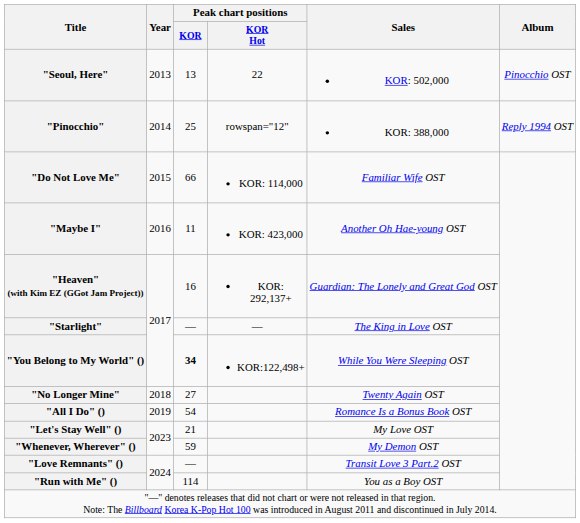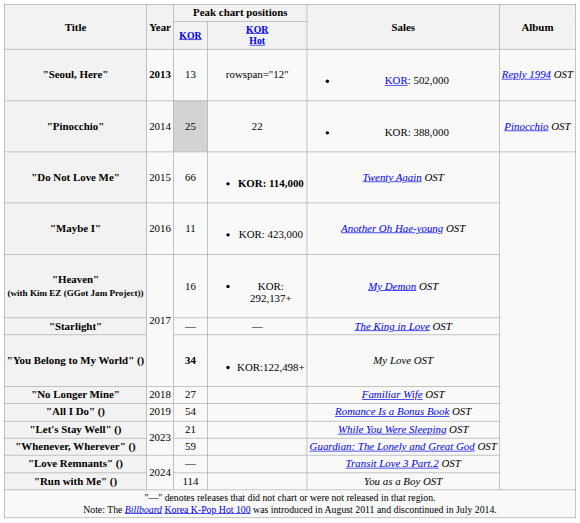(160, 75) normal -> (160, 75) bold
(257, 75) 22 -> (257, 75) rowspan="12"
(537, 75) Pinocchio OST -> (537, 75) Reply 1994 OST
(190, 126) no background -> (190, 126) lightgrey background
(257, 126) rowspan="12" -> (257, 126) 22
(537, 126) Reply 1994 OST -> (537, 126) Pinocchio OST
(257, 184) normal -> (257, 184) bold
(403, 177) Familiar Wife OST -> (403, 177) Twenty Again OST
(403, 286) Guardian: The Lonely and Great God OST -> (403, 286) My Demon OST
(403, 360) While You Were Sleeping OST -> (403, 360) My Love OST
(403, 395) Twenty Again OST -> (403, 395) Familiar Wife OST
(403, 429) My Love OST -> (403, 429) While You Were Sleeping OST
(403, 446) My Demon OST -> (403, 446) Guardian: The Lonely and Great God OST
